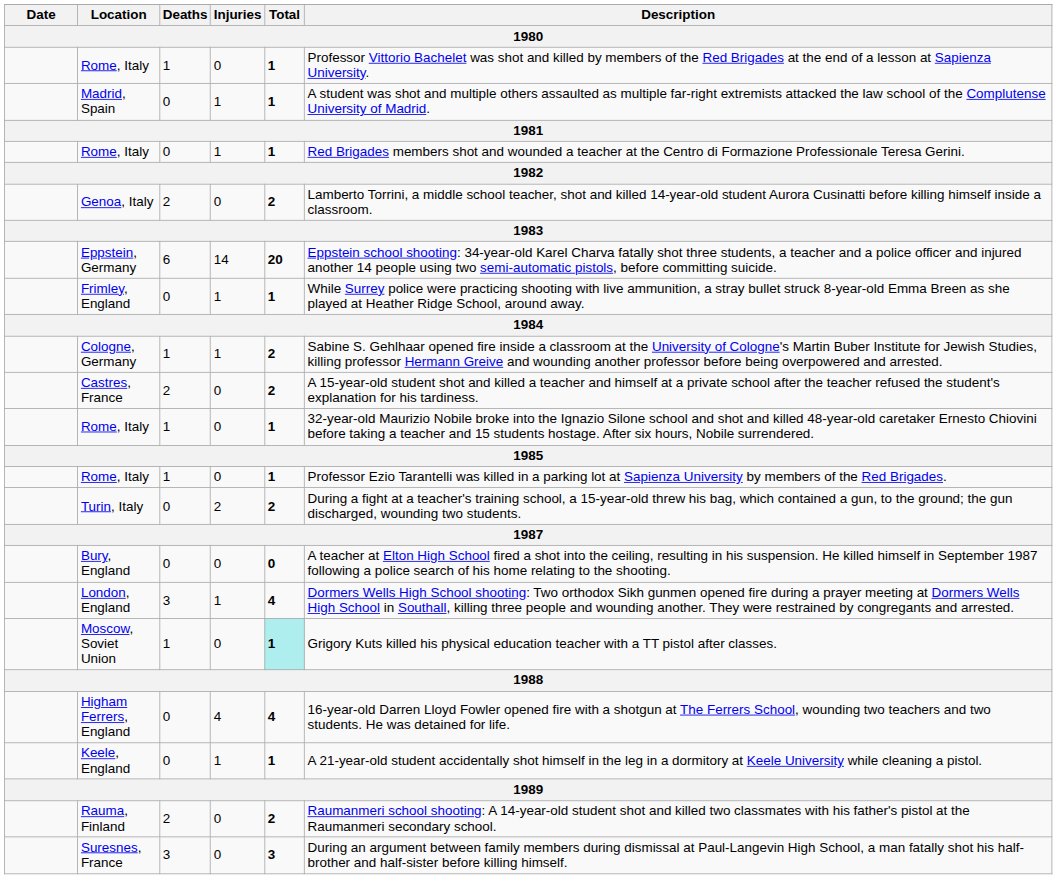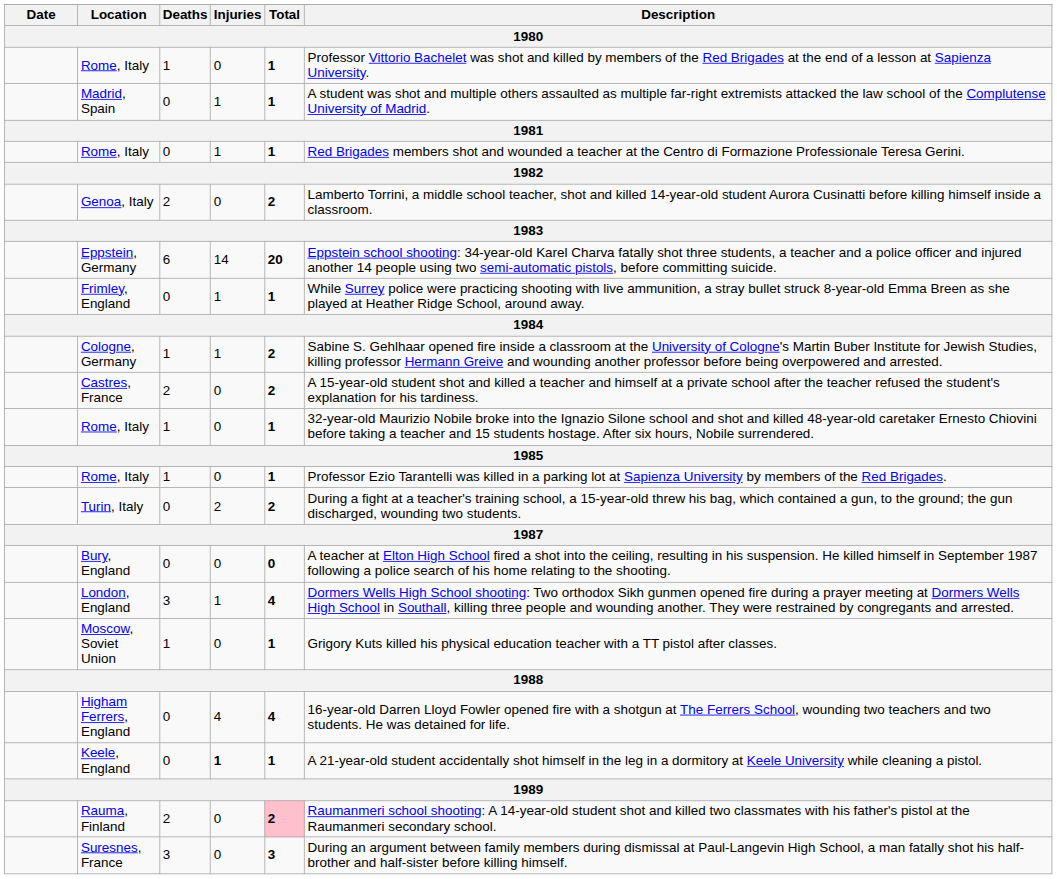(271, 644) paleturquoise background -> (271, 644) no background
(217, 761) normal -> (217, 761) bold
(271, 818) no background -> (271, 818) pink background
